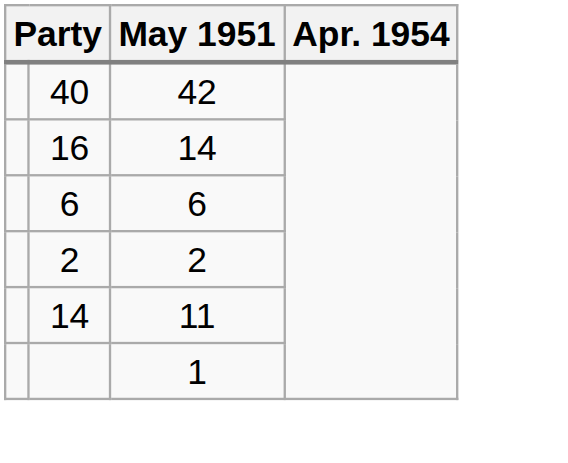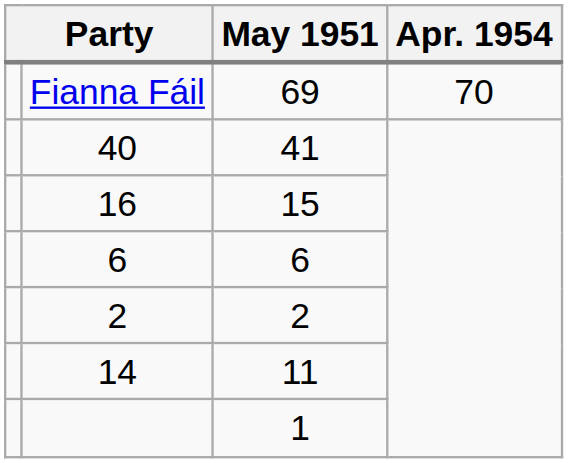+ row: (117, 92)
(197, 92) 42 -> (300, 148) 41
(197, 148) 14 -> (300, 204) 15
